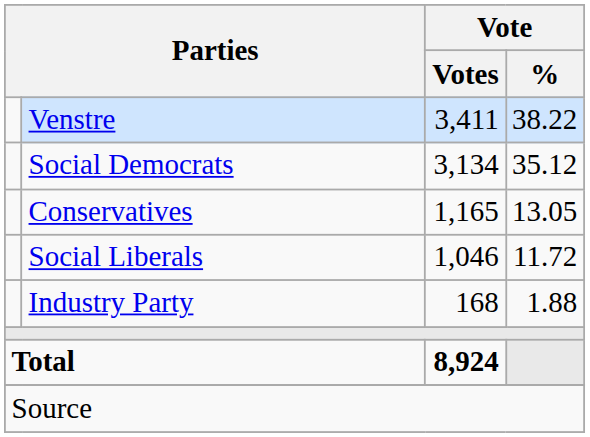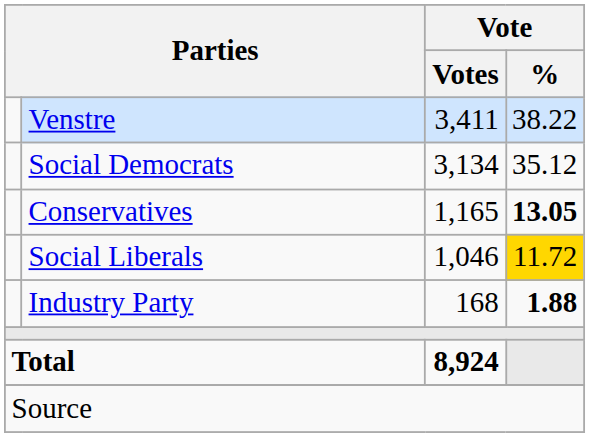(545, 211) normal -> (545, 211) bold
(545, 257) no background -> (545, 257) gold background
(552, 303) normal -> (552, 303) bold
